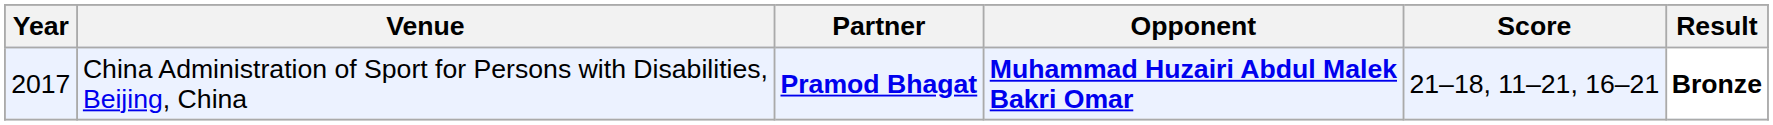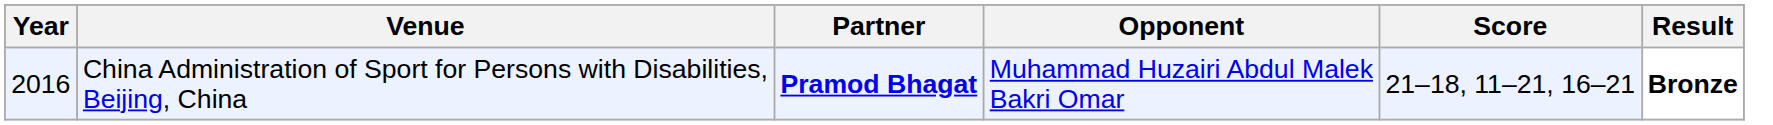(41, 83) 2017 -> (41, 83) 2016
(1193, 83) bold -> (1181, 83) normal
